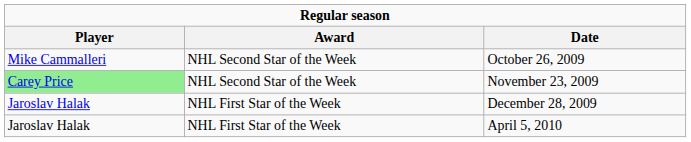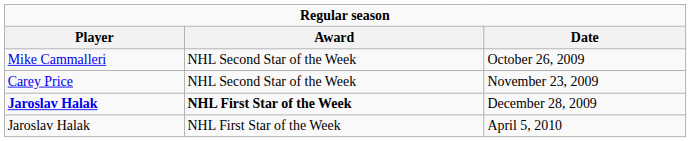(40, 81) lightgreen background -> (40, 81) no background
(49, 103) normal -> (53, 103) bold
(264, 103) normal -> (269, 103) bold
